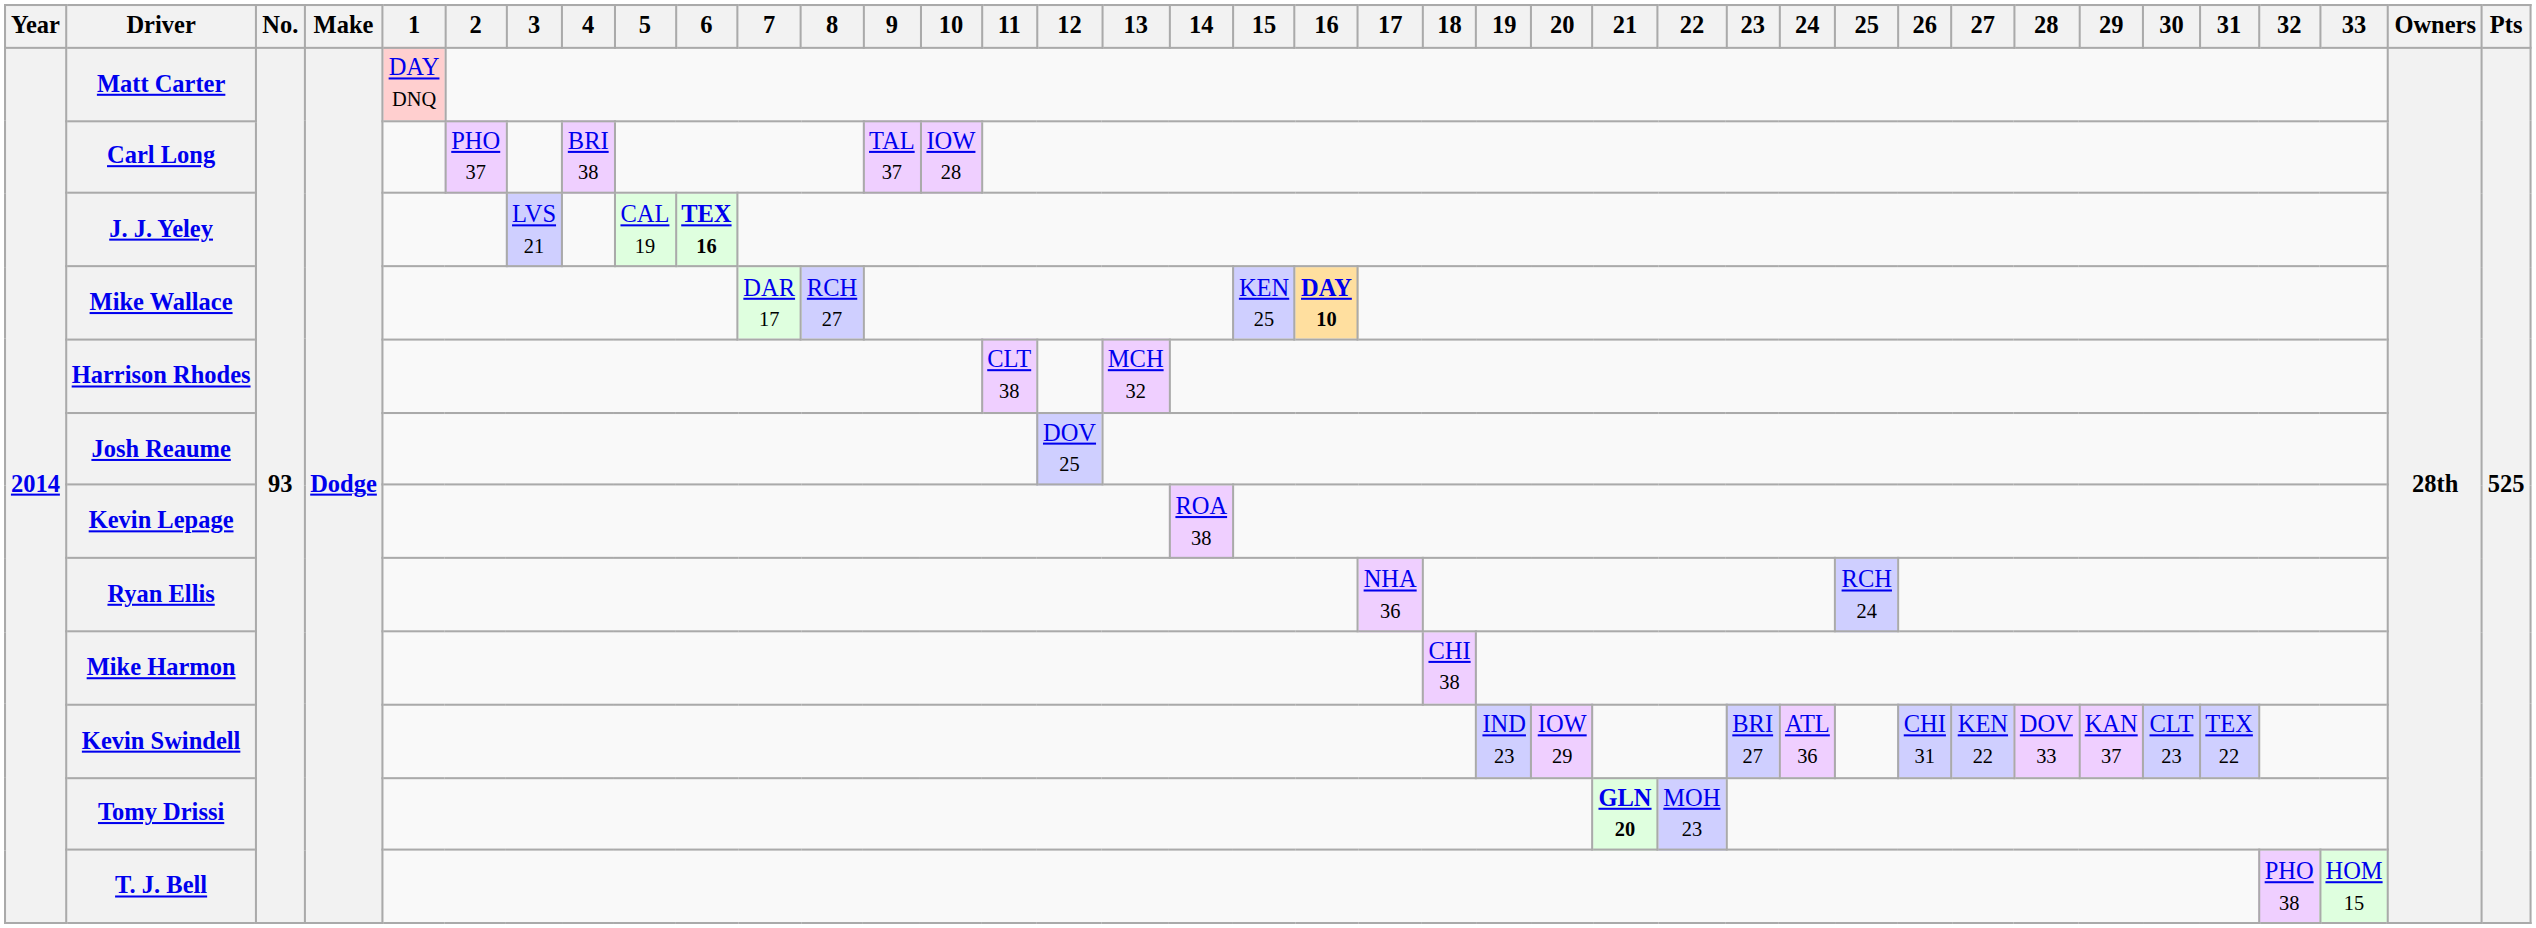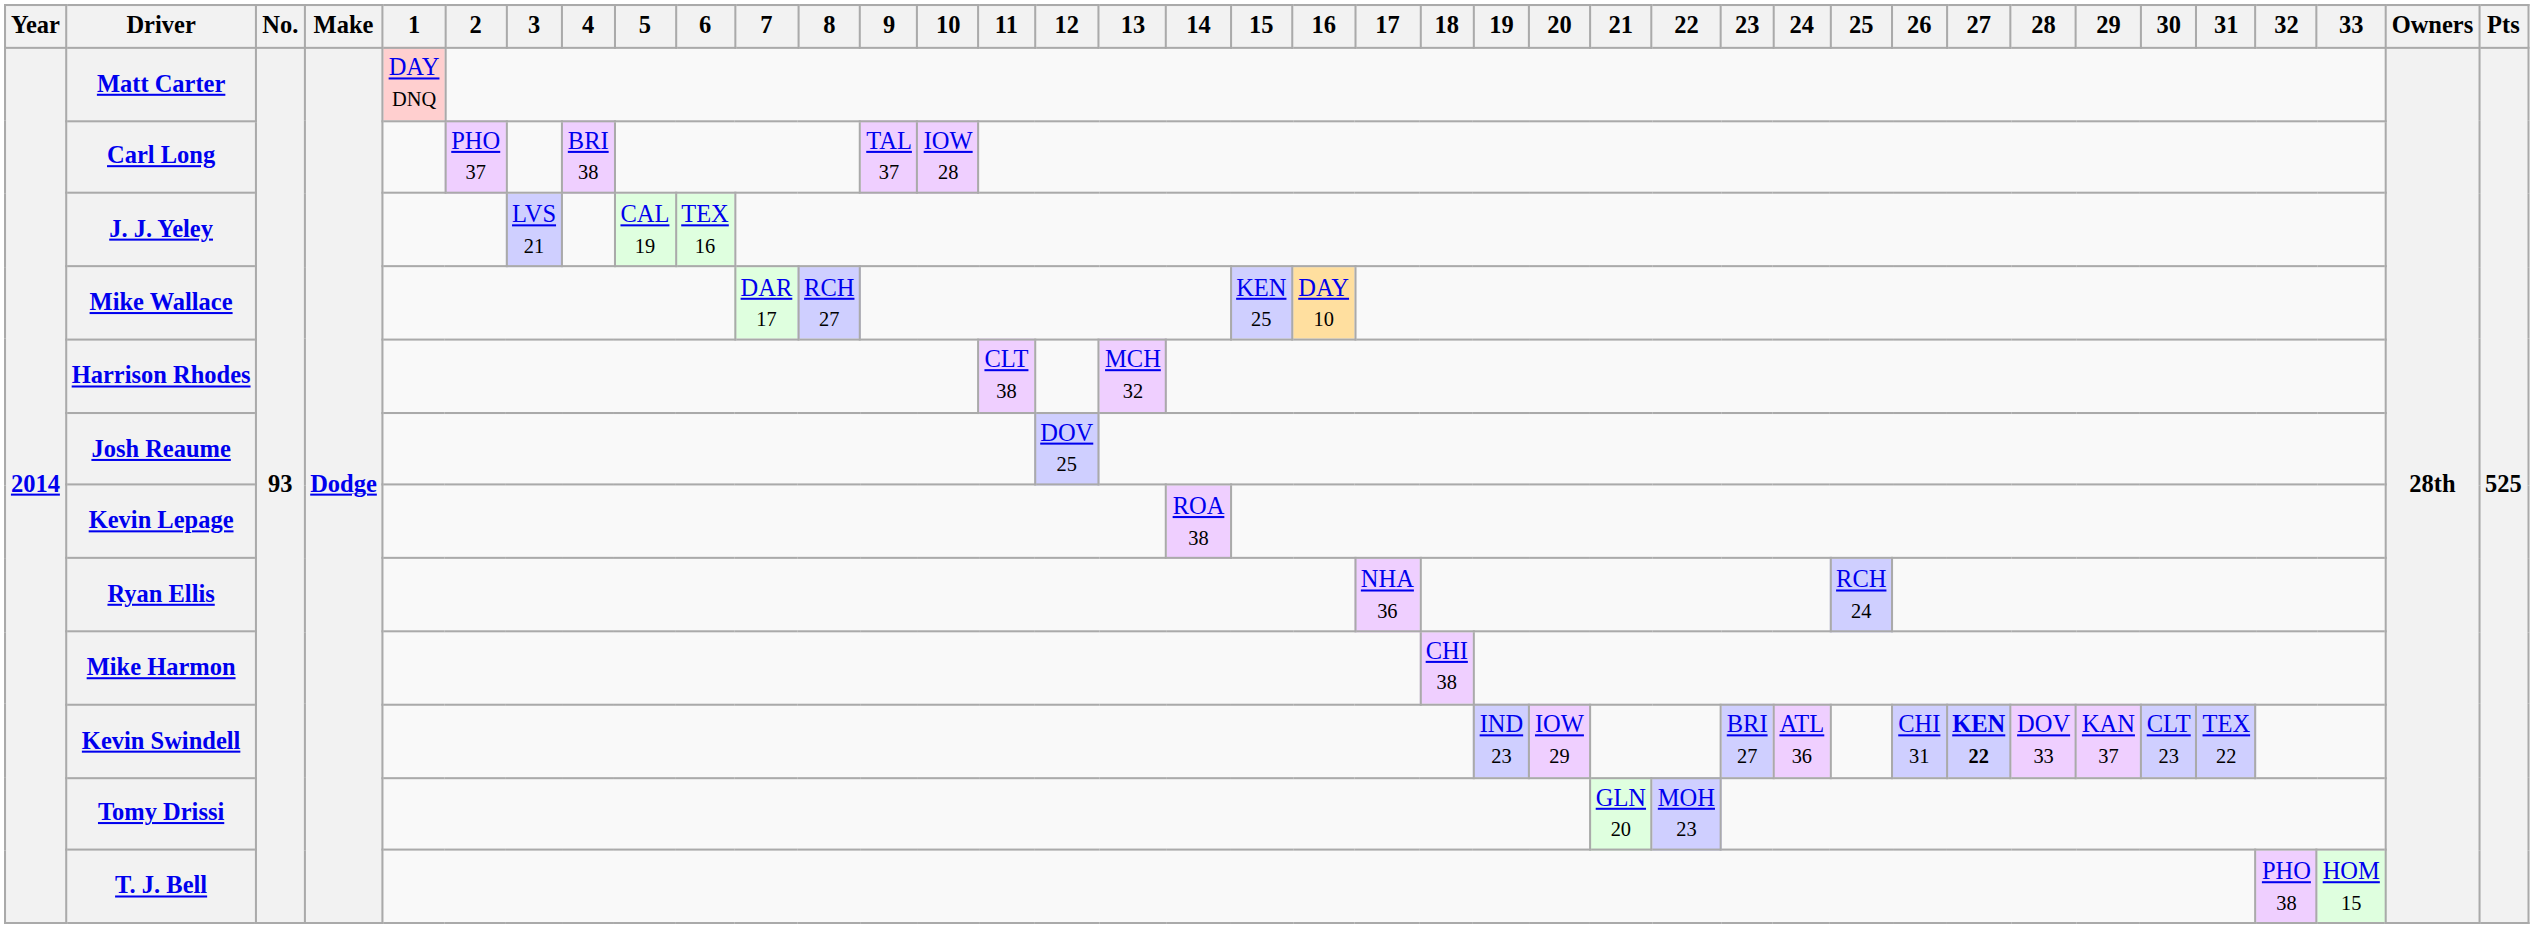(706, 229) bold -> (705, 228) normal
(1326, 302) bold -> (1324, 301) normal
(1983, 739) normal -> (1979, 740) bold
(1625, 813) bold -> (1621, 812) normal
